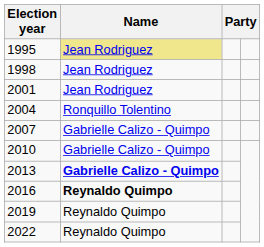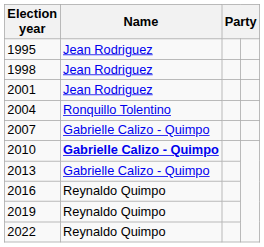(108, 49) khaki background -> (108, 49) no background
(136, 150) normal -> (141, 150) bold
(141, 171) bold -> (136, 171) normal
(118, 191) bold -> (114, 191) normal
